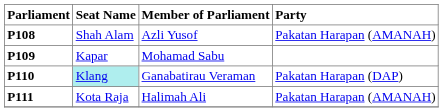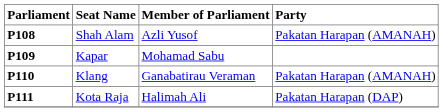(92, 76) paleturquoise background -> (92, 76) no background
(339, 76) Pakatan Harapan (DAP) -> (355, 76) Pakatan Harapan (AMANAH)
(355, 96) Pakatan Harapan (AMANAH) -> (339, 96) Pakatan Harapan (DAP)
